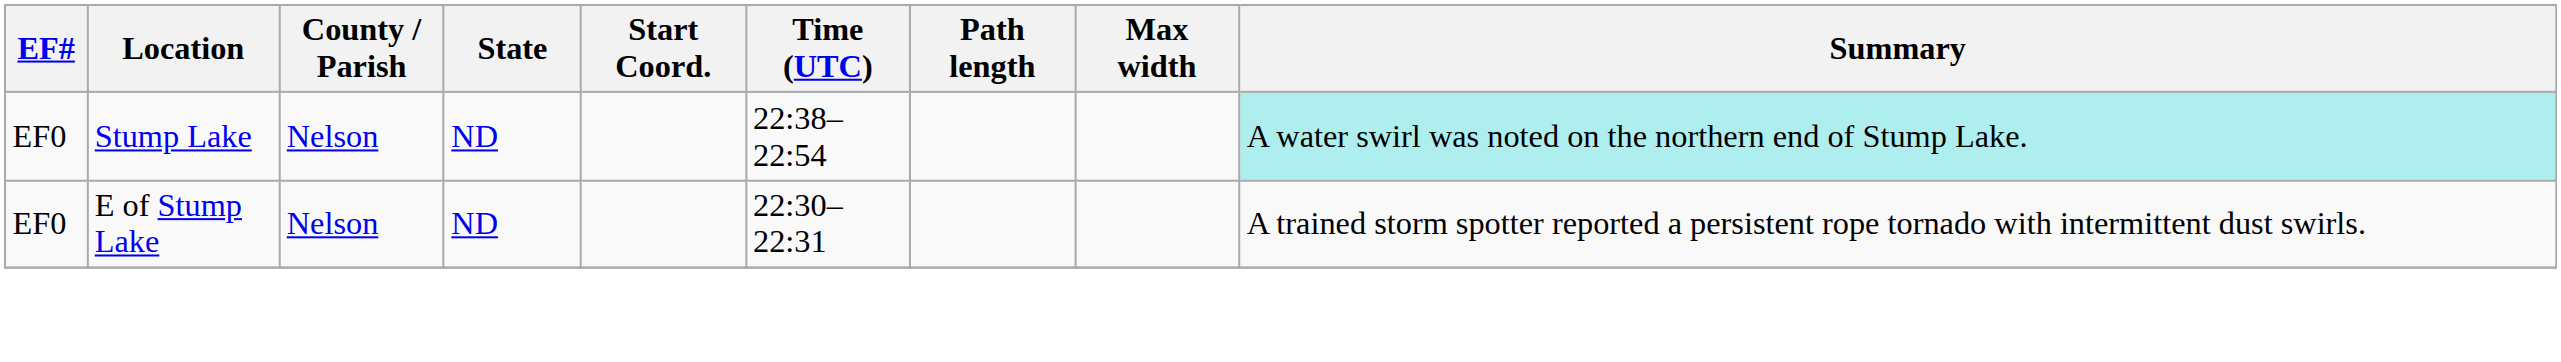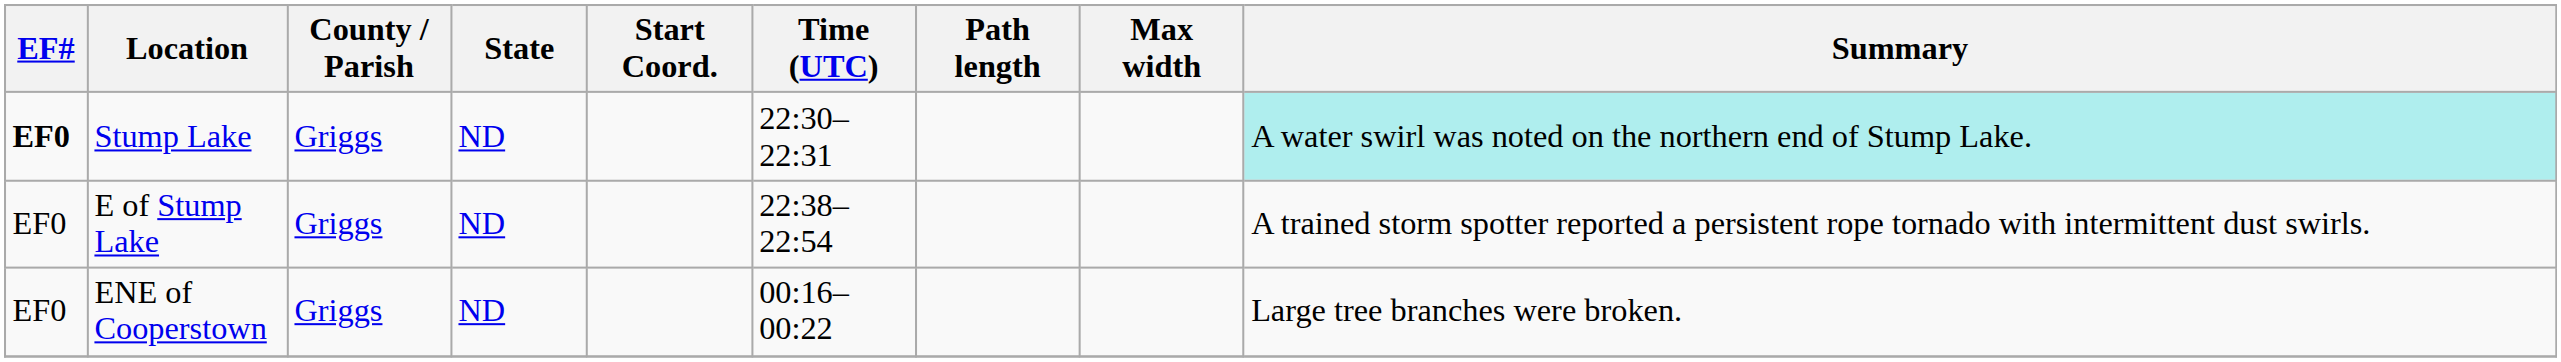(39, 135) normal -> (41, 135) bold
(333, 135) Nelson -> (338, 135) Griggs
(798, 135) 22:38–22:54 -> (804, 135) 22:30–22:31
(333, 223) Nelson -> (338, 223) Griggs
(798, 223) 22:30–22:31 -> (804, 223) 22:38–22:54
+ row: (181, 311)
